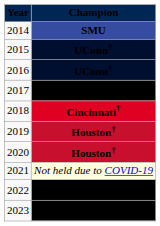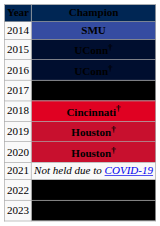(94, 171) lightyellow background -> (94, 171) no background
